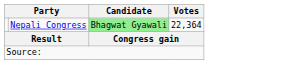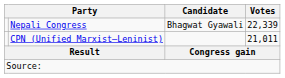(129, 25) lightgreen background -> (205, 25) no background
(186, 25) 22,364 -> (263, 25) 22,339
+ row: (87, 39)
